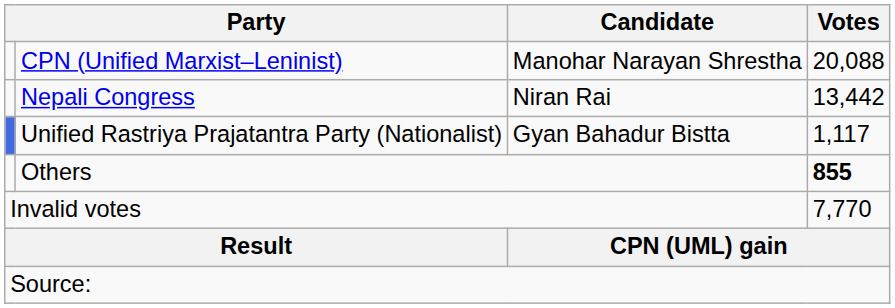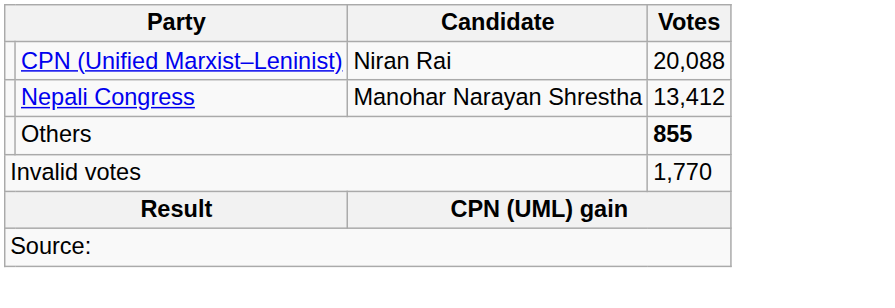(657, 60) Manohar Narayan Shrestha -> (402, 60) Niran Rai
(562, 97) Niran Rai -> (498, 97) Manohar Narayan Shrestha
(849, 97) 13,442 -> (689, 97) 13,412
- row: (262, 135)
(842, 209) 7,770 -> (683, 172) 1,770
